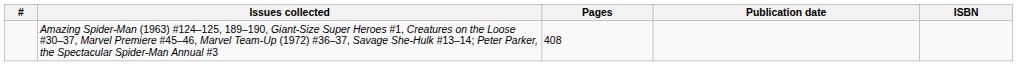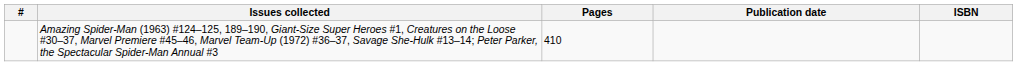(553, 40) 408 -> (553, 40) 410
